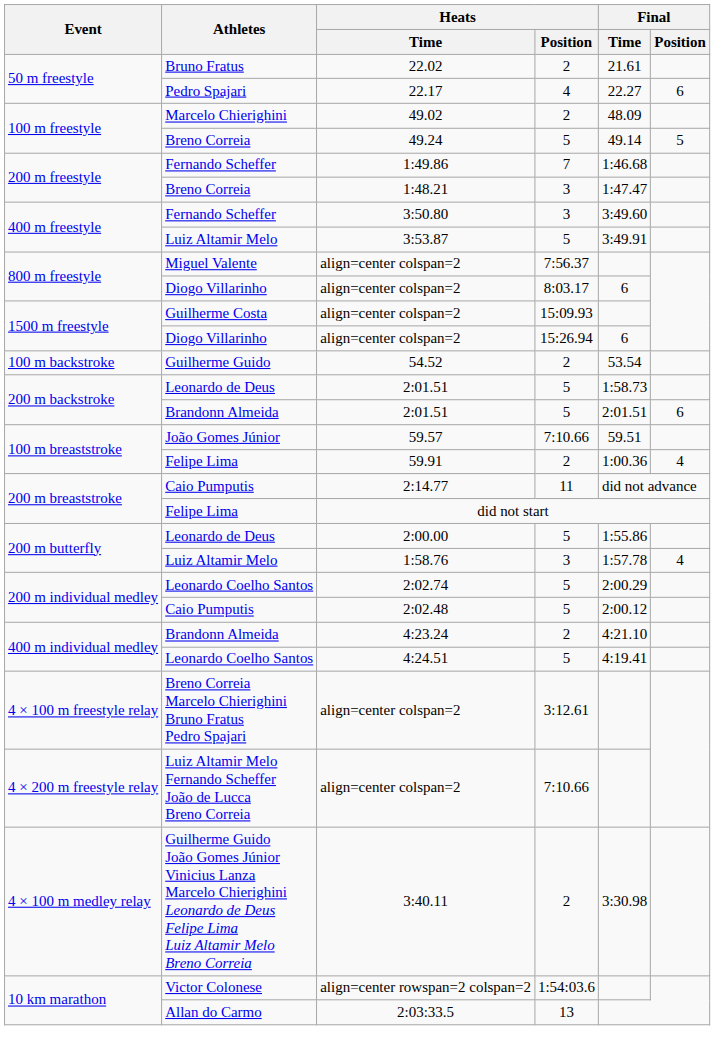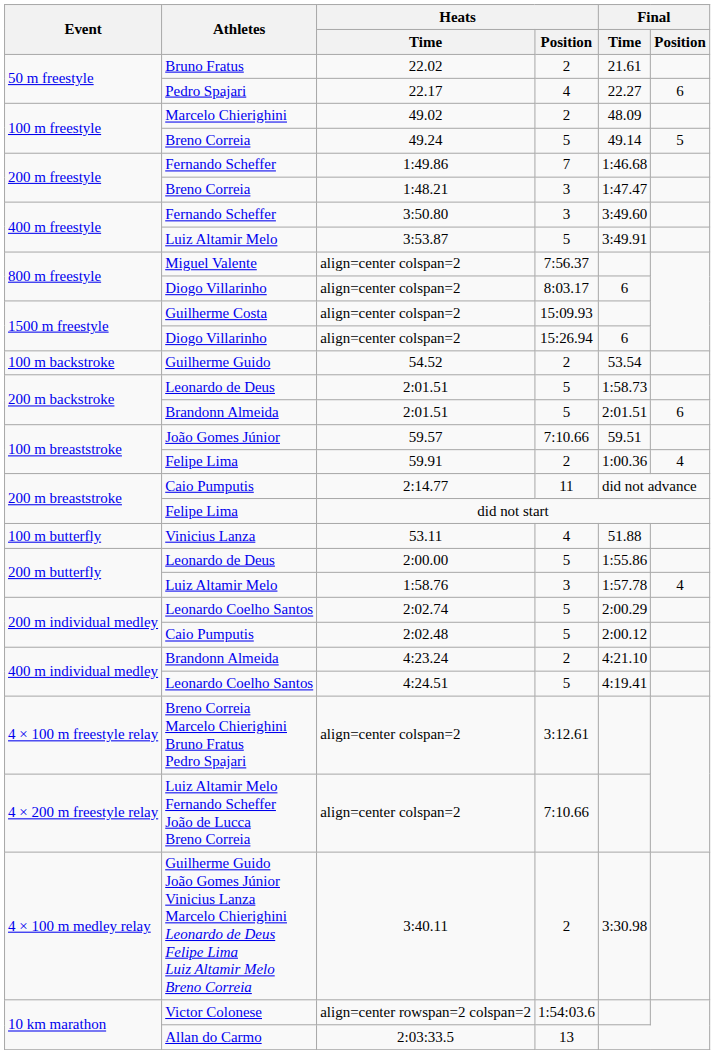+ row: (210, 535)
